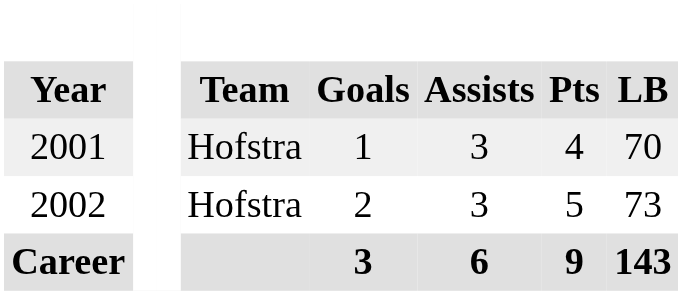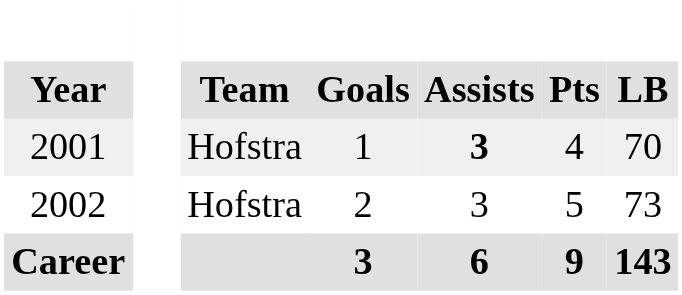(479, 146) normal -> (479, 146) bold
